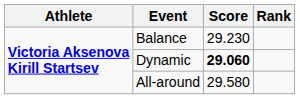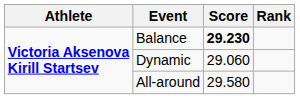(228, 38) normal -> (228, 38) bold
(228, 61) bold -> (228, 61) normal
